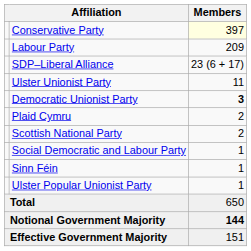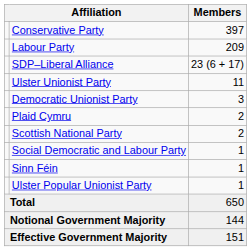(235, 30) lightyellow background -> (235, 30) no background
(241, 99) bold -> (241, 99) normal
(235, 220) bold -> (235, 220) normal
